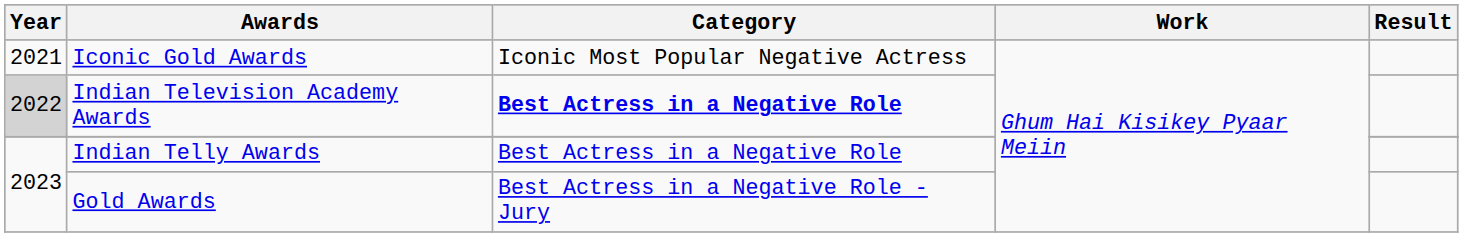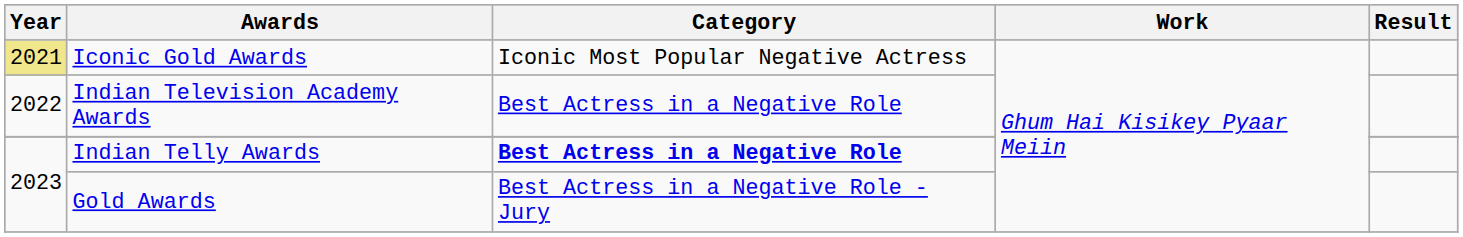(36, 58) no background -> (36, 58) khaki background
(36, 106) lightgrey background -> (36, 106) no background
(700, 106) bold -> (700, 106) normal
(700, 154) normal -> (700, 154) bold
